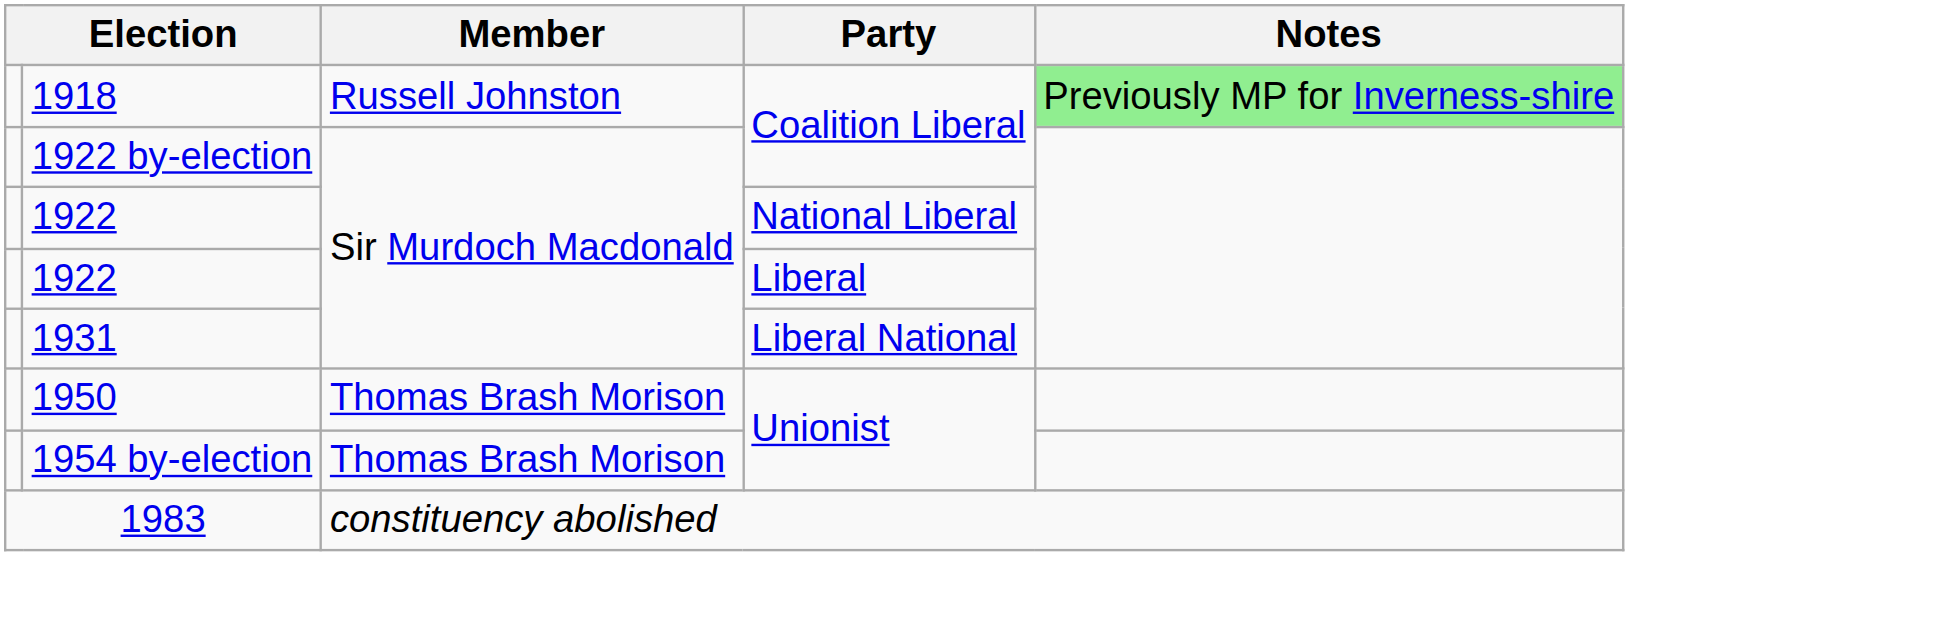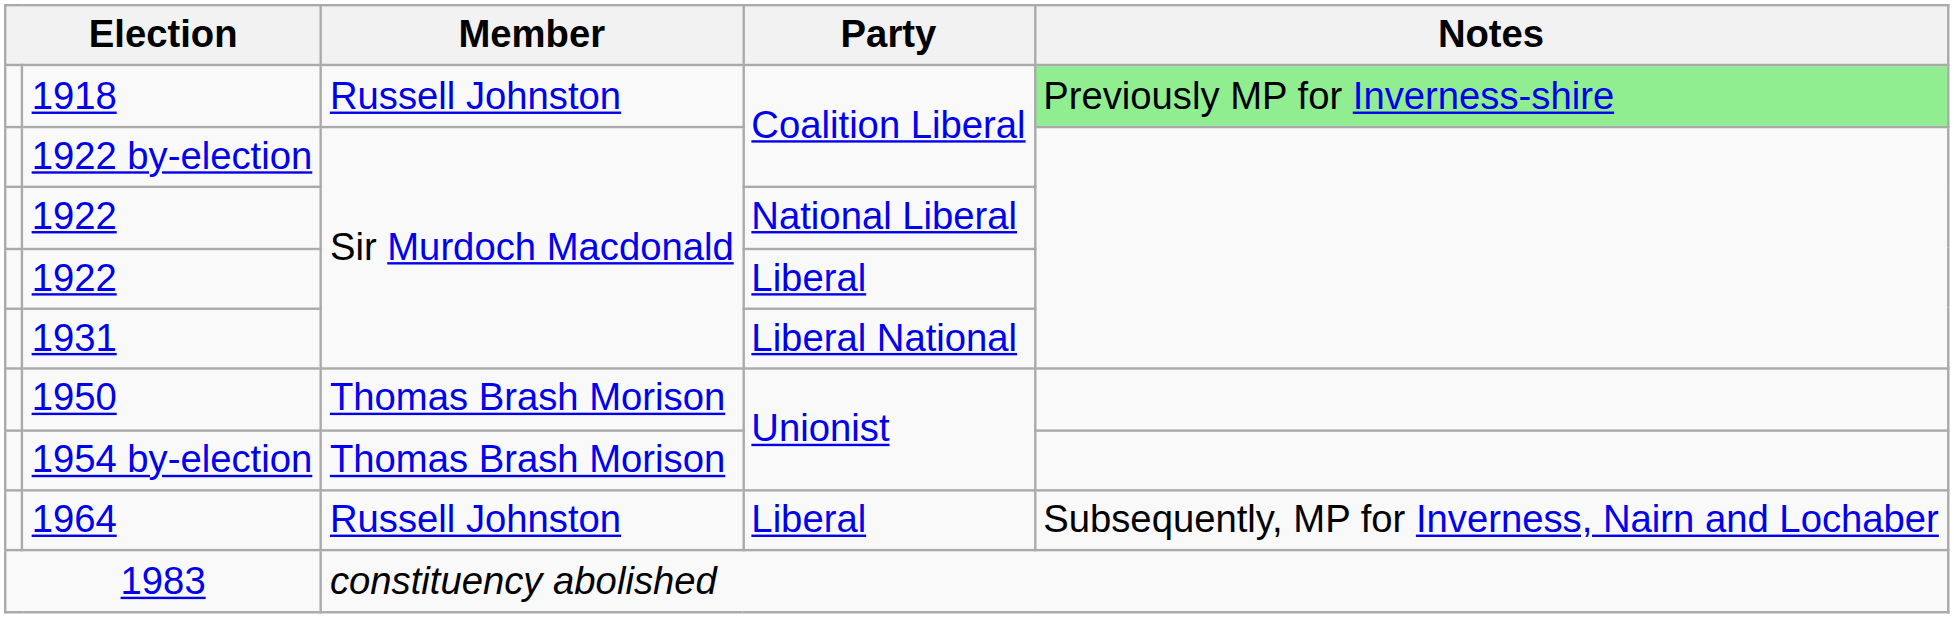+ row: (74, 519)
